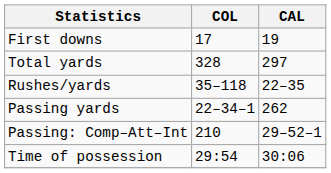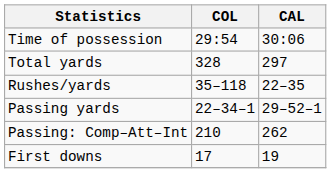rows swapped: (55, 40) <-> (85, 156)
(275, 110) 262 -> (292, 110) 29–52–1
(292, 133) 29–52–1 -> (275, 133) 262
